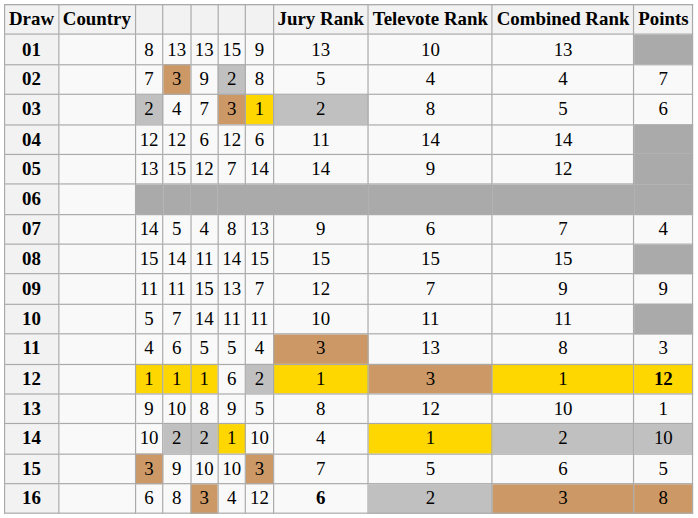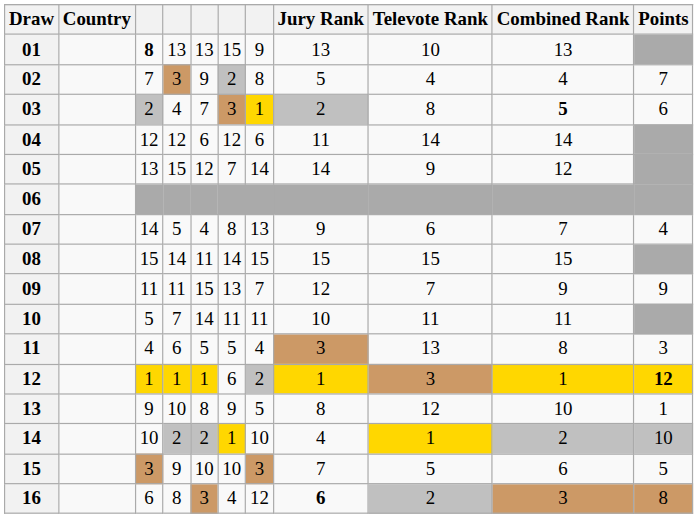(149, 49) normal -> (149, 49) bold
(563, 109) normal -> (563, 109) bold
